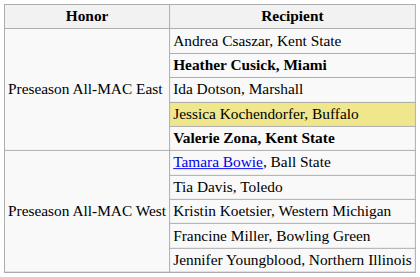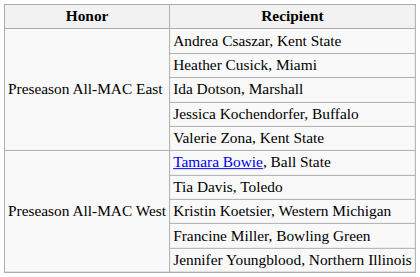(250, 65) bold -> (245, 65) normal
(266, 114) khaki background -> (266, 114) no background
(254, 138) bold -> (249, 138) normal
